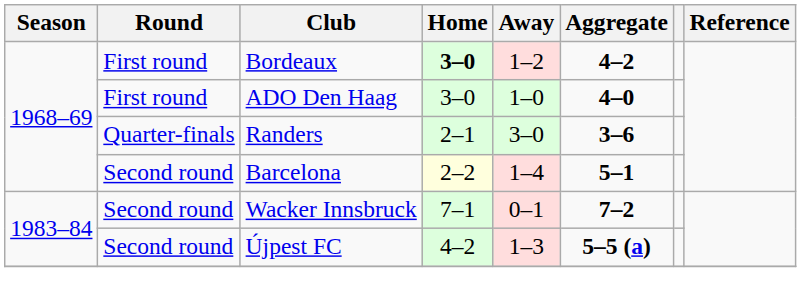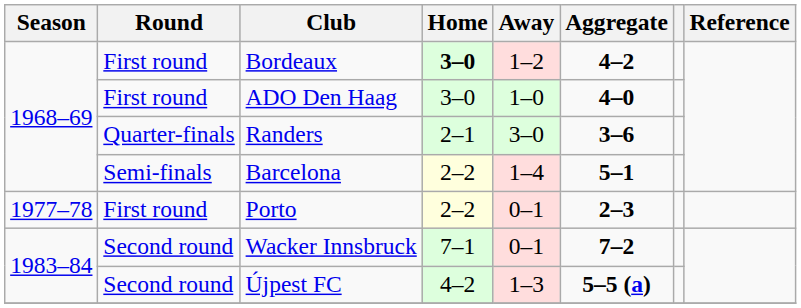(168, 172) Second round -> (158, 172) Semi-finals
+ row: (271, 209)
